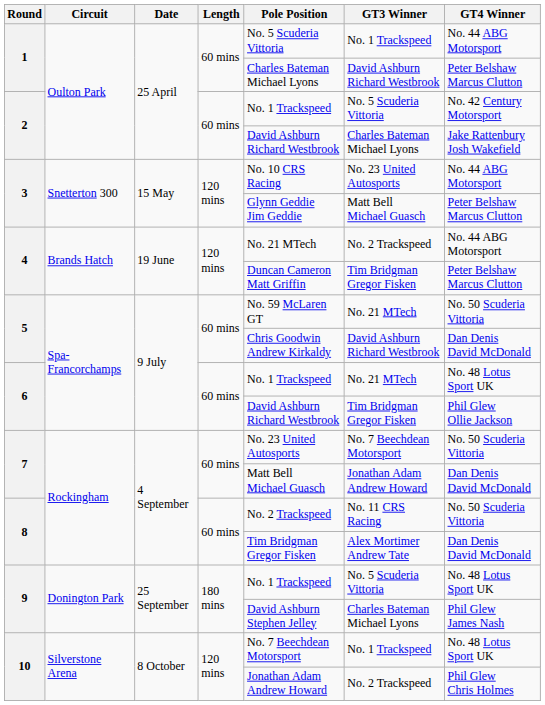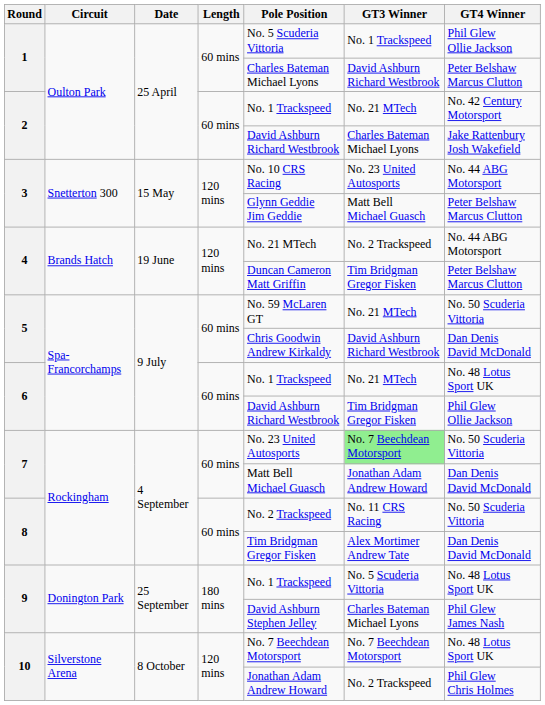(478, 40) No. 44 ABG Motorsport -> (480, 40) Phil Glew Ollie Jackson
(383, 108) No. 5 Scuderia Vittoria -> (382, 108) No. 21 MTech
(388, 446) no background -> (388, 446) lightgreen background
(389, 649) No. 1 Trackspeed -> (388, 649) No. 7 Beechdean Motorsport
